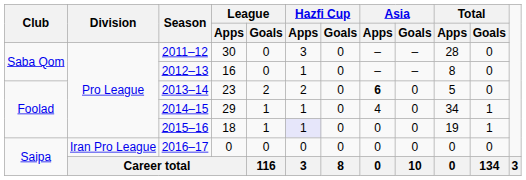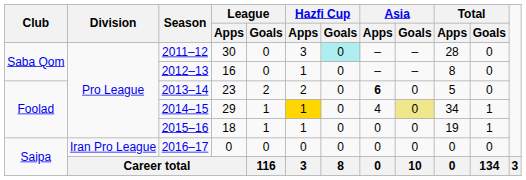(341, 52) no background -> (341, 52) paleturquoise background
(303, 109) no background -> (303, 109) gold background
(415, 109) no background -> (415, 109) khaki background
(303, 128) lavender background -> (303, 128) no background
